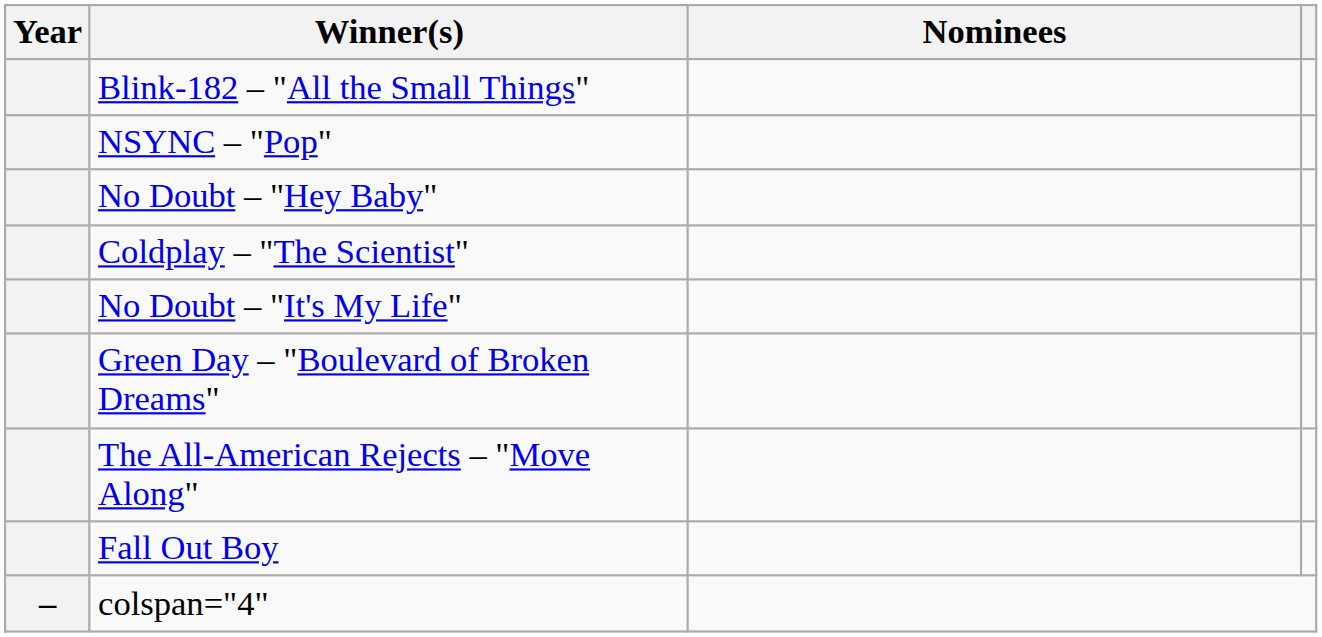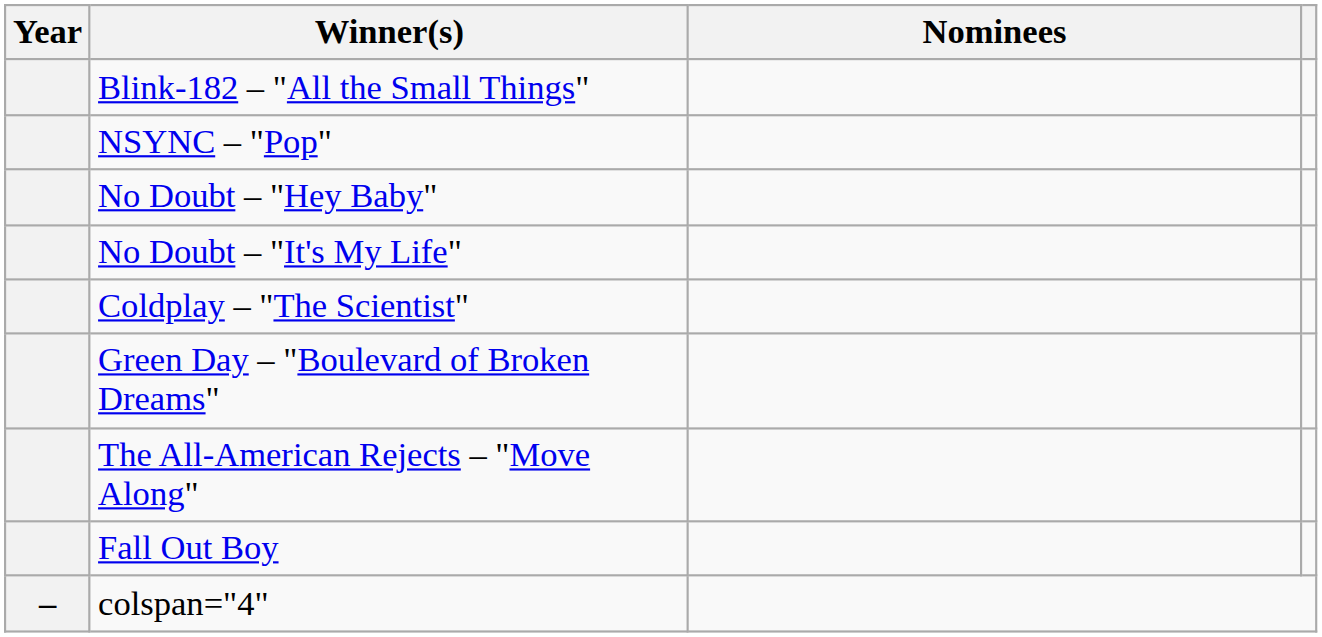rows swapped: (284, 251) <-> (280, 305)
